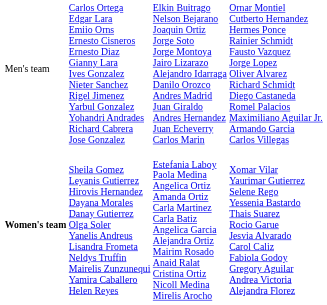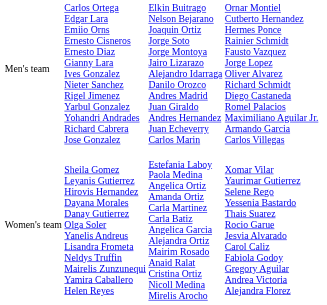(36, 225) bold -> (33, 225) normal
